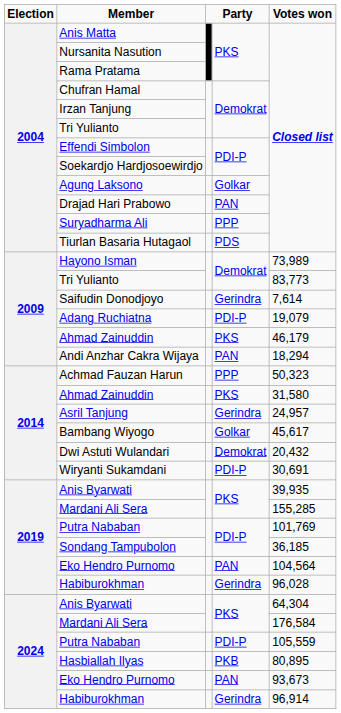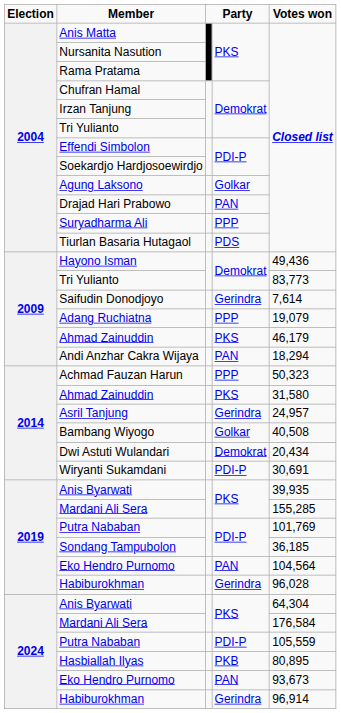(290, 261) 73,989 -> (290, 261) 49,436
(231, 318) PDI-P -> (227, 318) PPP
(290, 432) 45,617 -> (290, 432) 40,508
(290, 451) 20,432 -> (290, 451) 20,434
